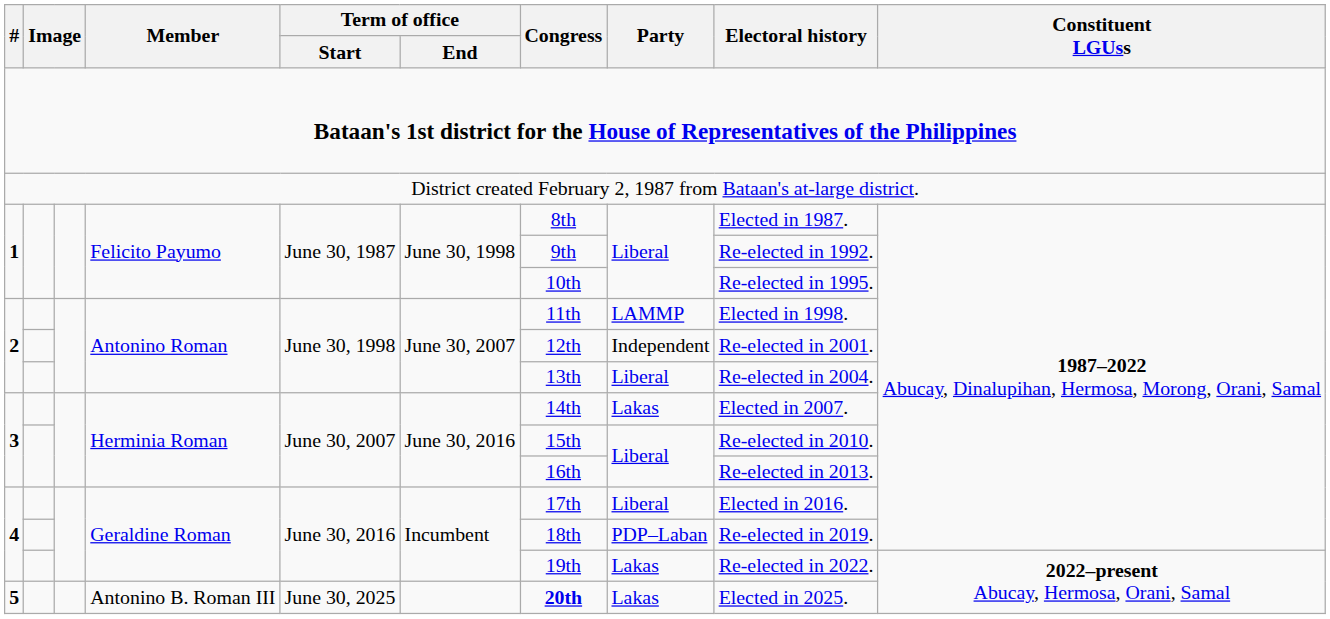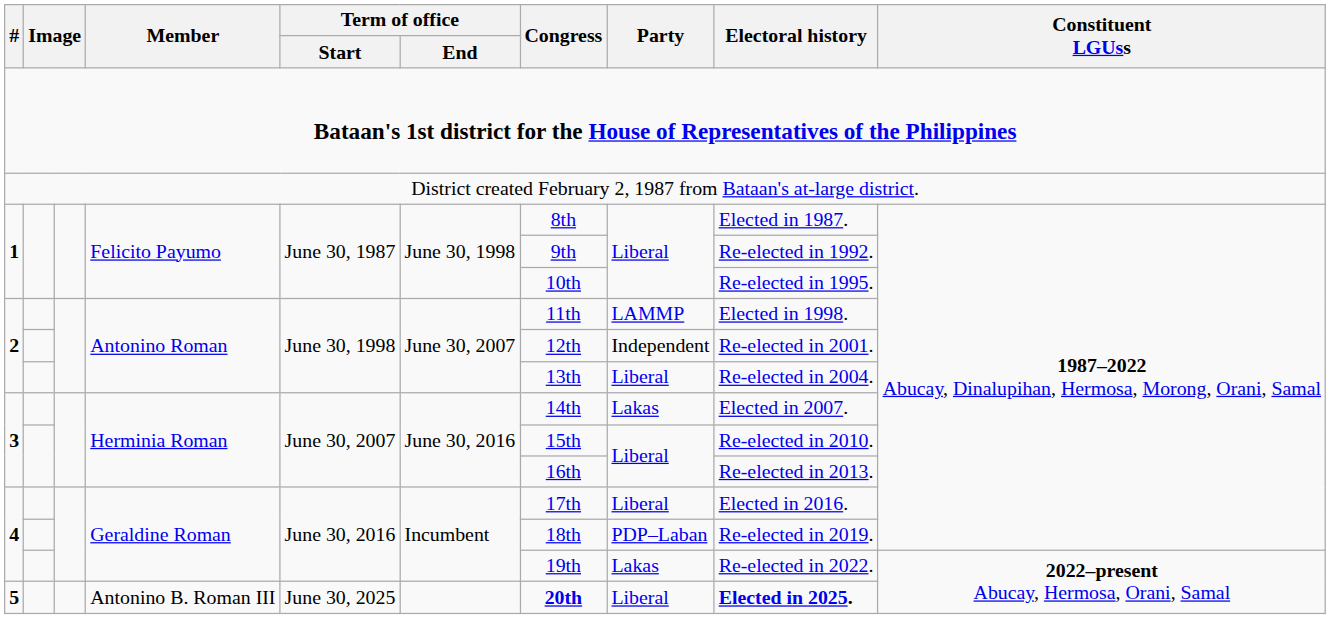(635, 597) Lakas -> (640, 597) Liberal
(783, 597) normal -> (786, 597) bold
